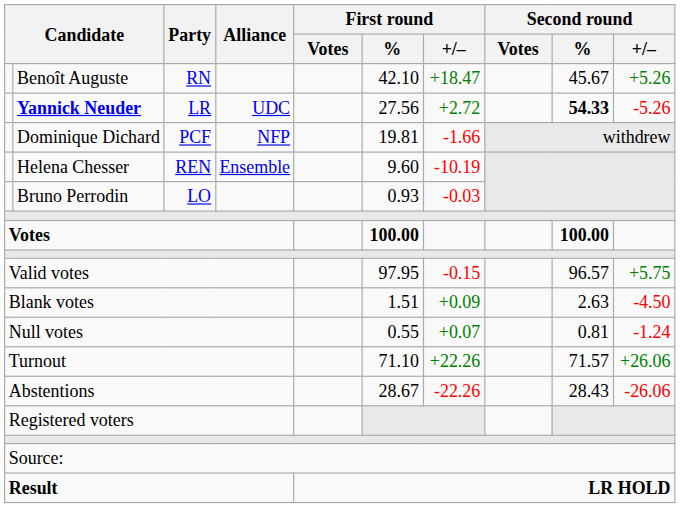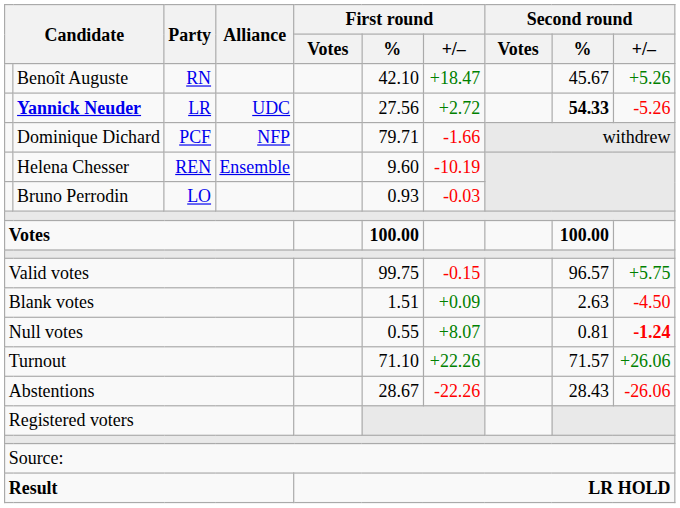(399, 137) 19.81 -> (399, 137) 79.71
(399, 272) 97.95 -> (399, 272) 99.75
(460, 331) +0.07 -> (460, 331) +8.07
(652, 331) normal -> (652, 331) bold
